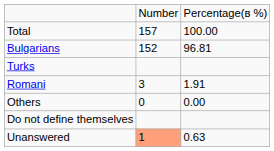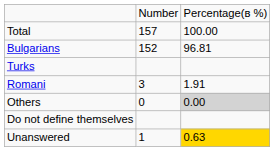(194, 102) no background -> (194, 102) lightgrey background
(142, 137) lightsalmon background -> (142, 137) no background
(194, 137) no background -> (194, 137) gold background
